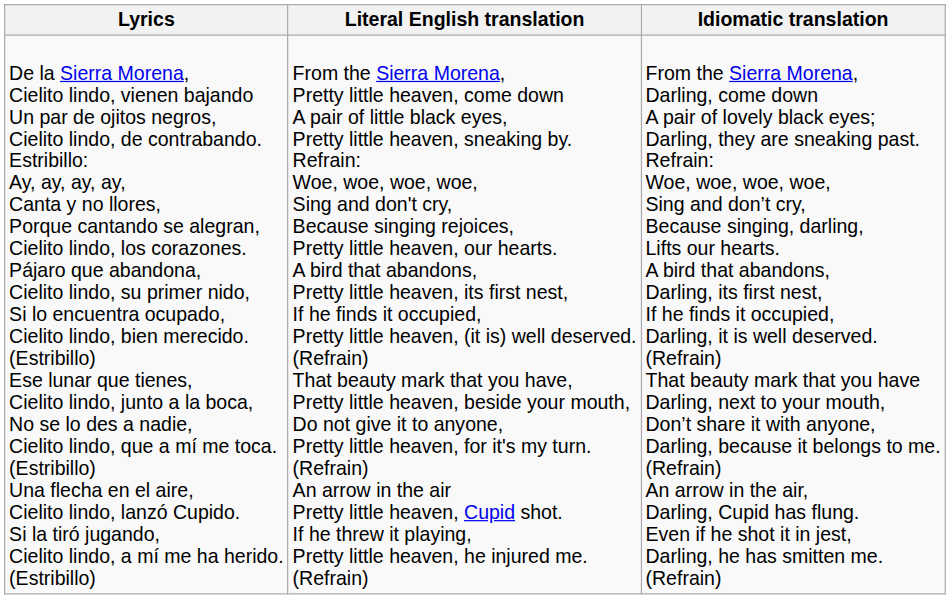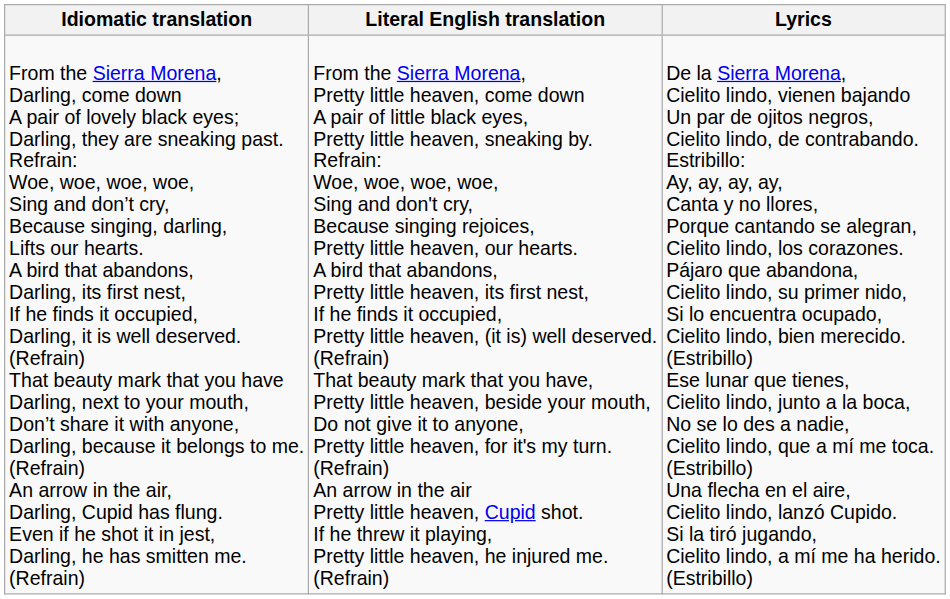columns swapped: (146, 19) <-> (793, 19)
